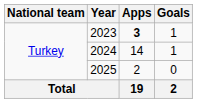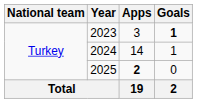(137, 32) bold -> (137, 32) normal
(174, 32) normal -> (174, 32) bold
(137, 70) normal -> (137, 70) bold
